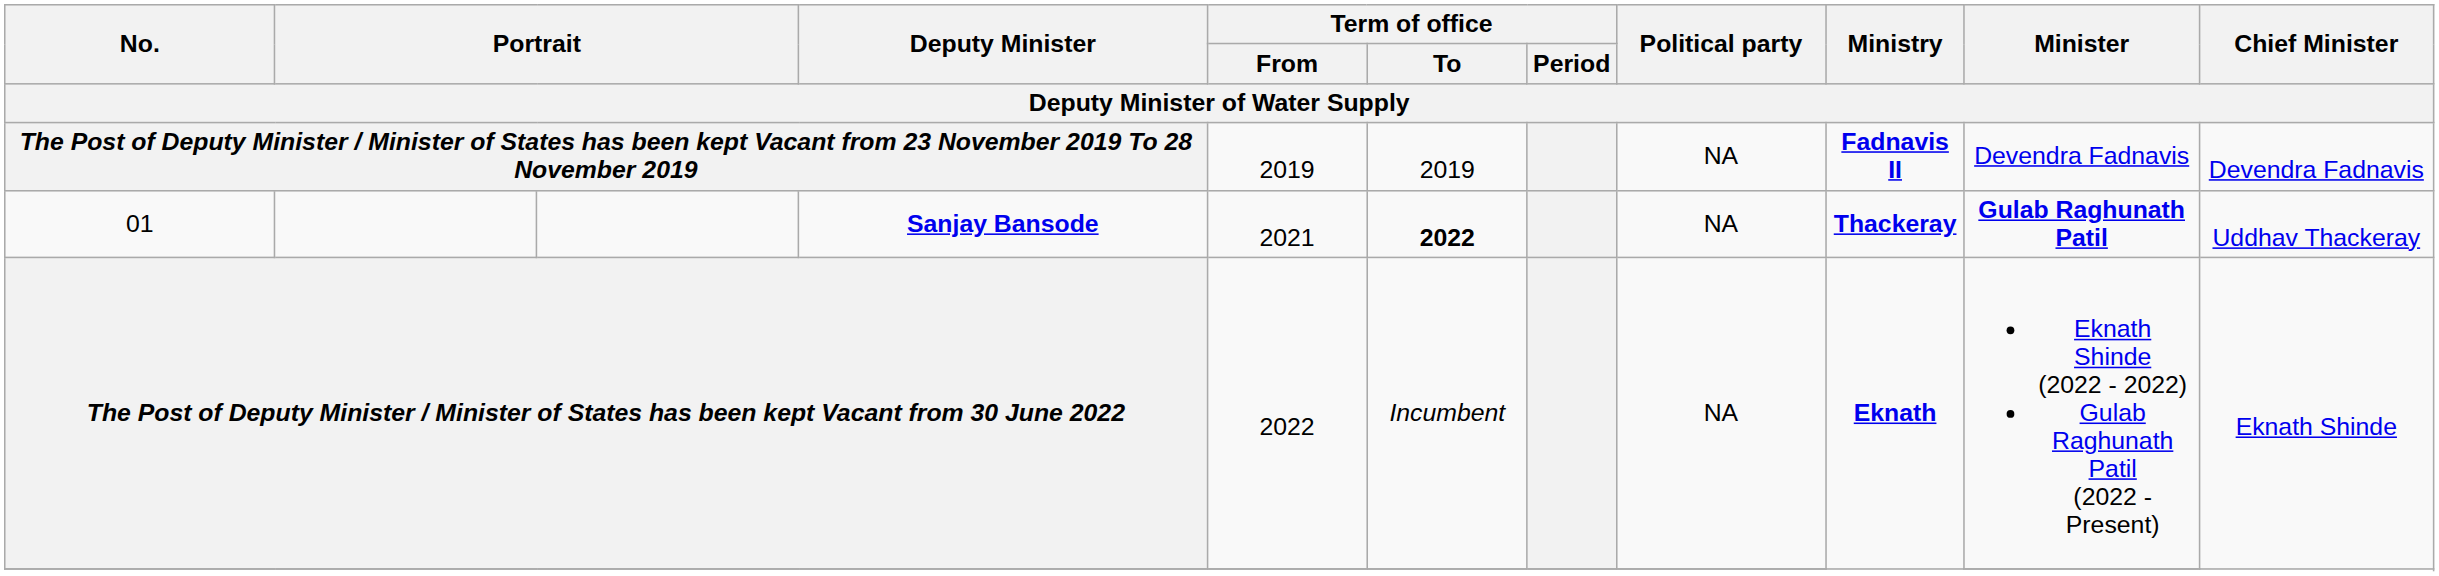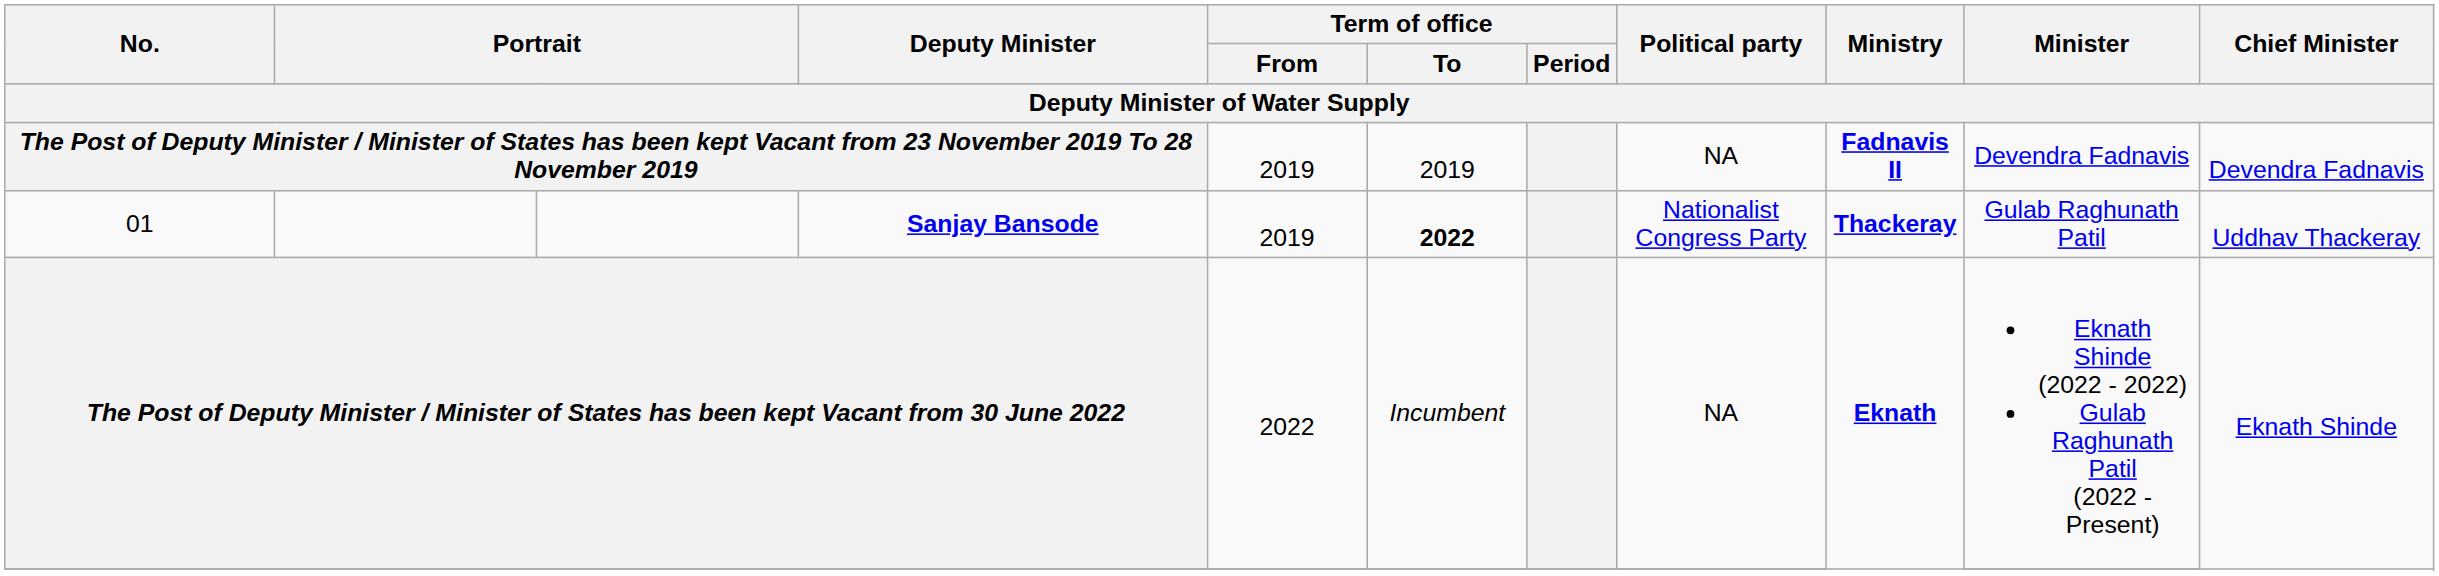(1287, 237) 2021 -> (1287, 237) 2019
(1721, 223) NA -> (1721, 223) Nationalist Congress Party
(2082, 223) bold -> (2082, 223) normal
